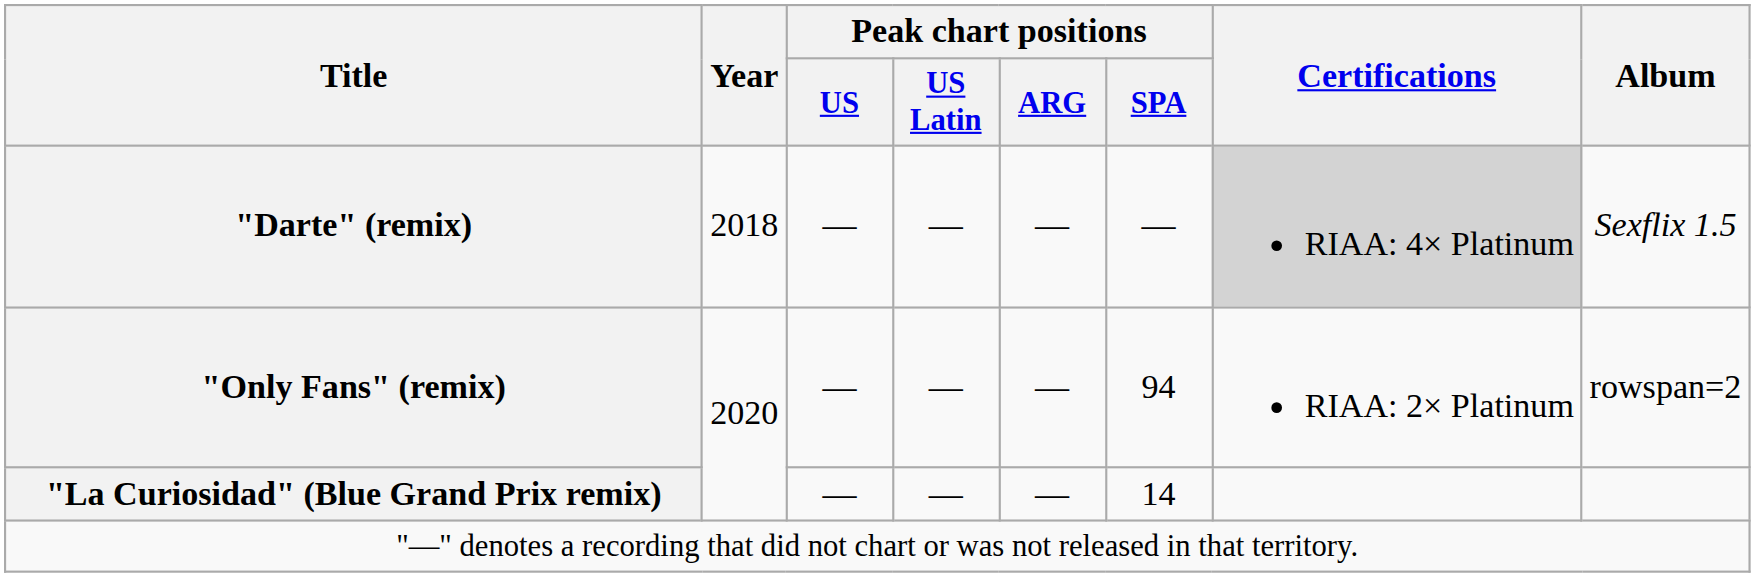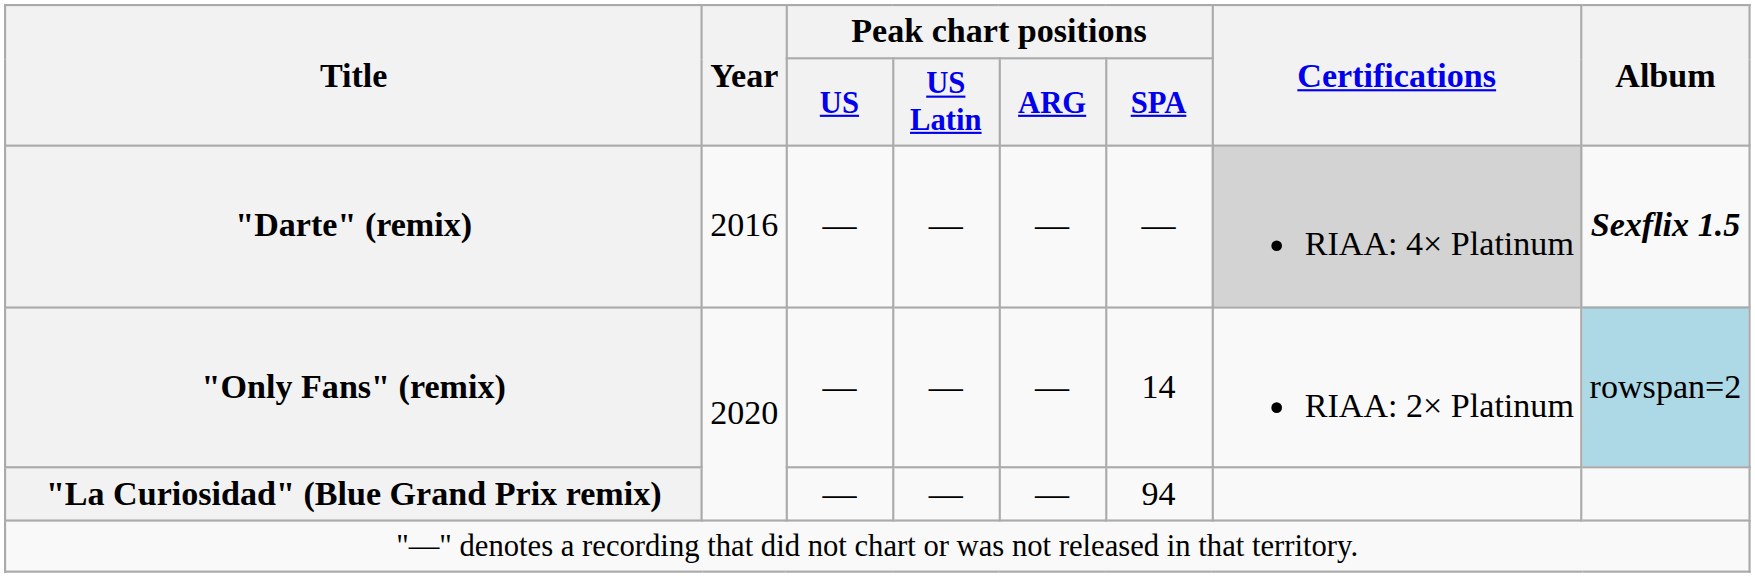(744, 225) 2018 -> (744, 225) 2016
(1665, 225) normal -> (1665, 225) bold
(1159, 386) 94 -> (1159, 386) 14
(1665, 386) no background -> (1665, 386) lightblue background
(1159, 493) 14 -> (1159, 493) 94
